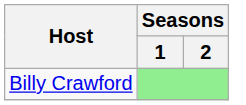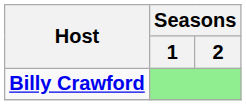(71, 83) normal -> (77, 83) bold
